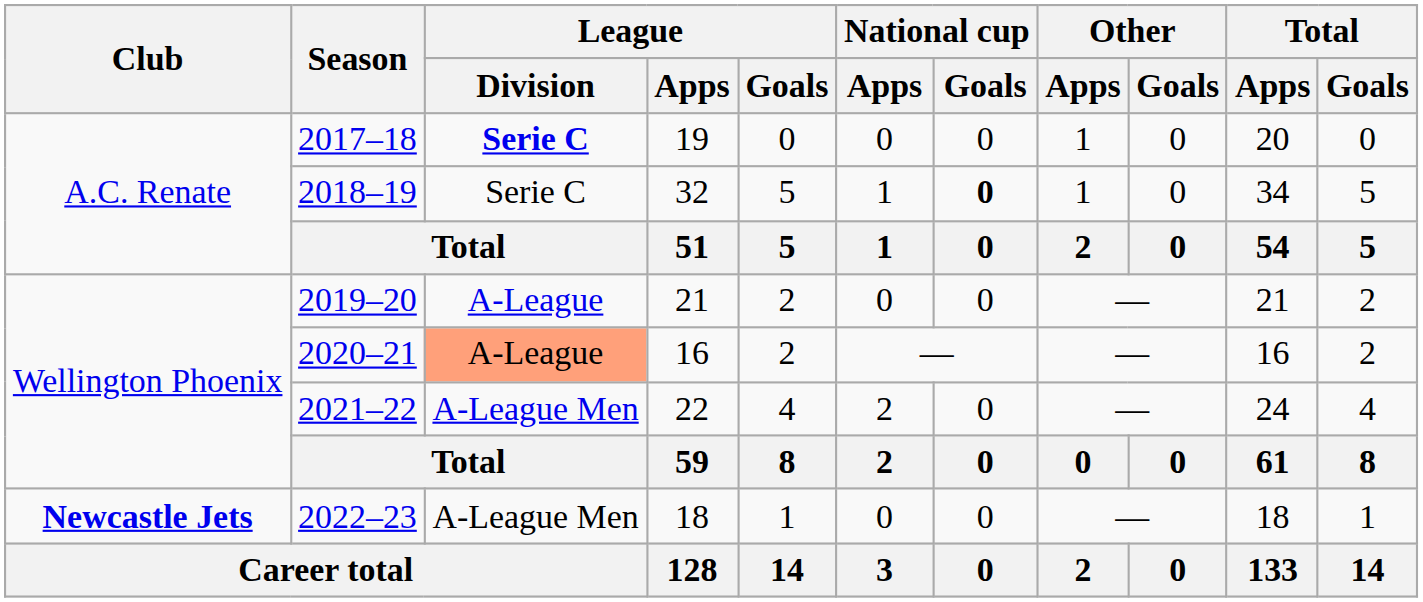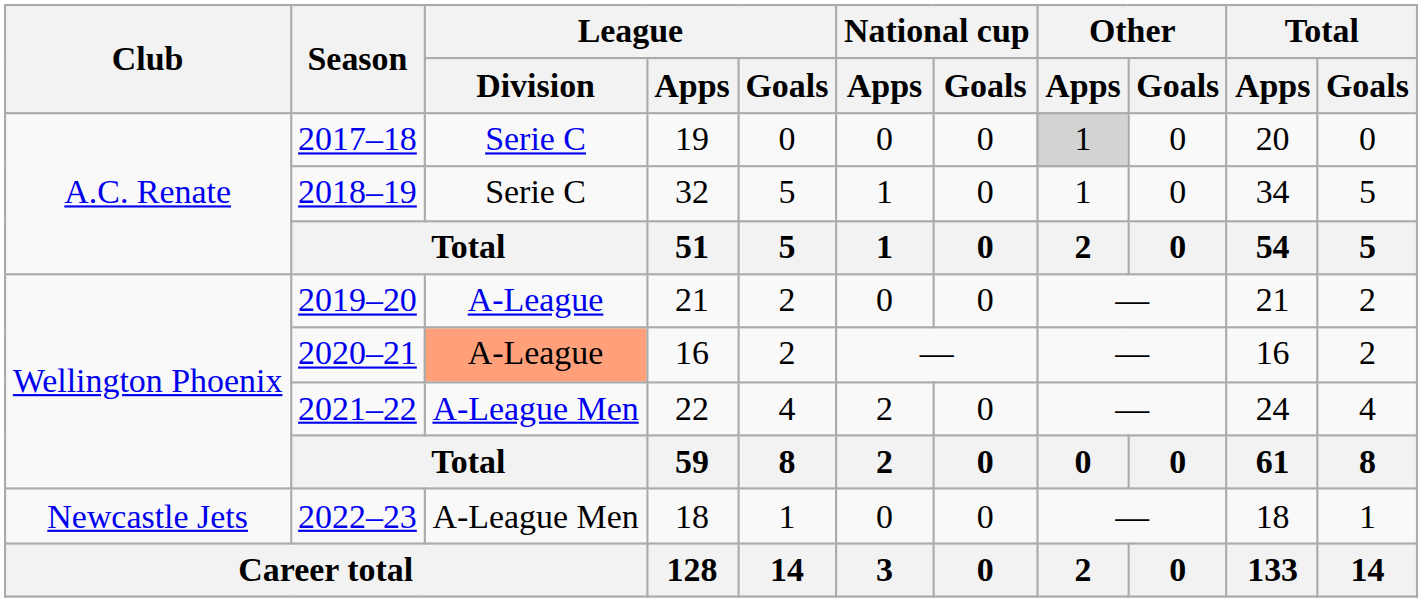(536, 138) bold -> (536, 138) normal
(1083, 138) no background -> (1083, 138) lightgrey background
(985, 192) bold -> (985, 192) normal
(148, 515) bold -> (148, 515) normal
